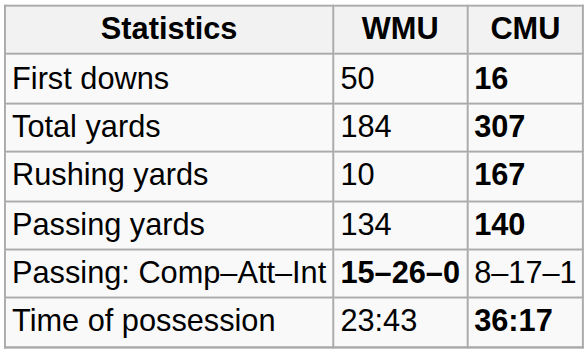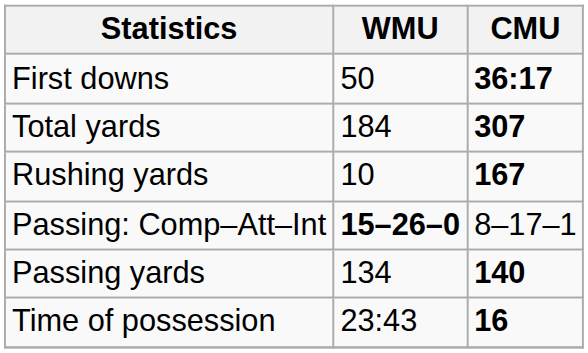(491, 78) 16 -> (513, 78) 36:17
rows swapped: (109, 224) <-> (169, 273)
(513, 321) 36:17 -> (491, 321) 16
